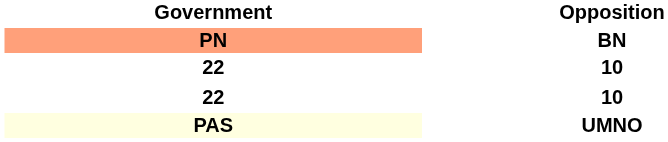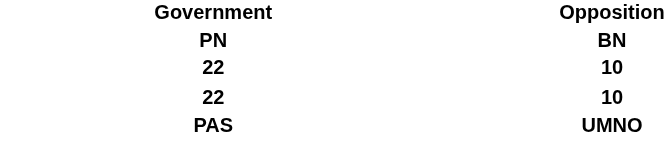(213, 40) lightsalmon background -> (213, 40) no background
(213, 125) lightyellow background -> (213, 125) no background
